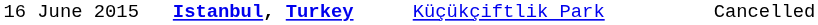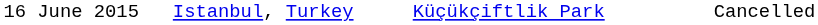(263, 13) bold -> (263, 13) normal
